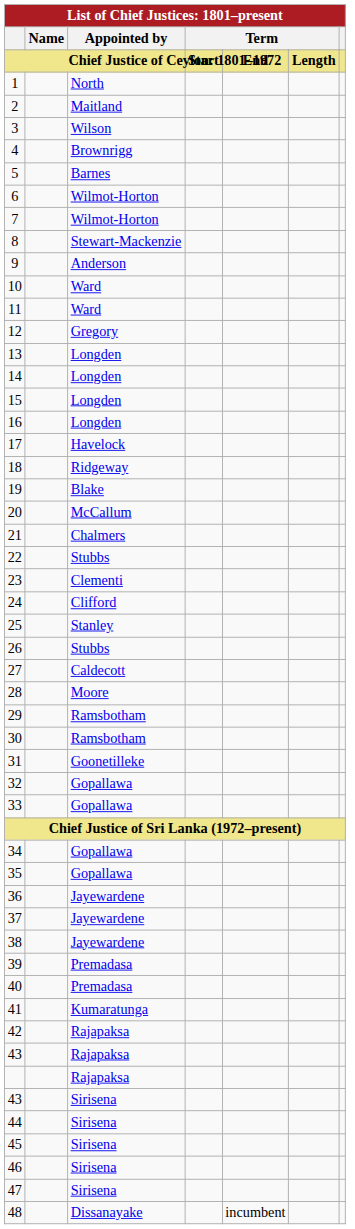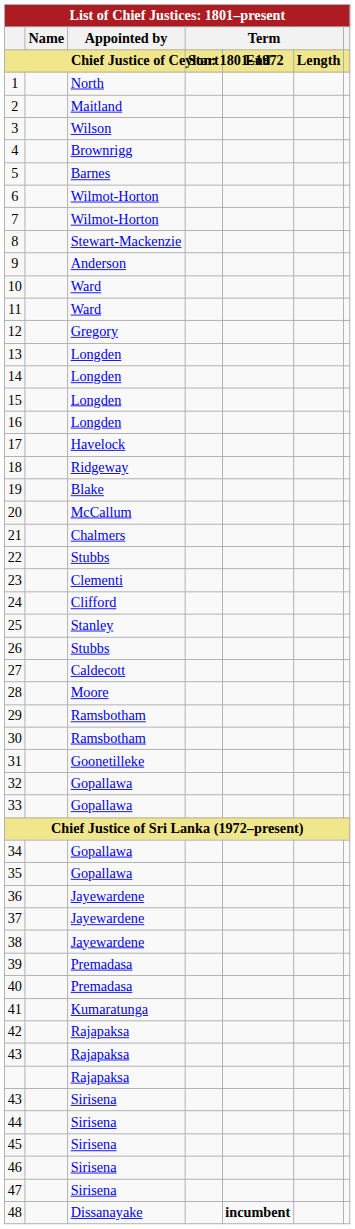(255, 1212) normal -> (258, 1212) bold
